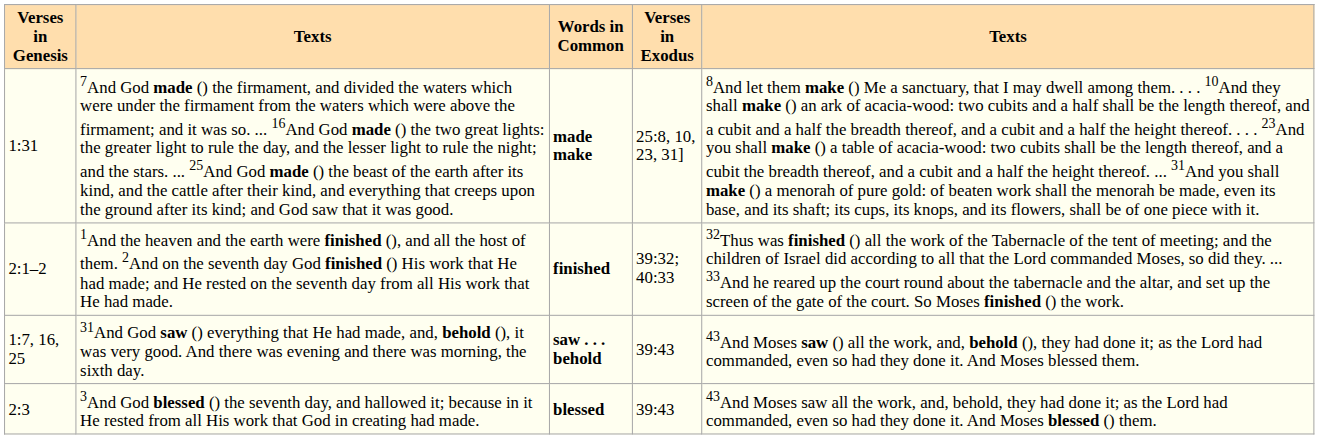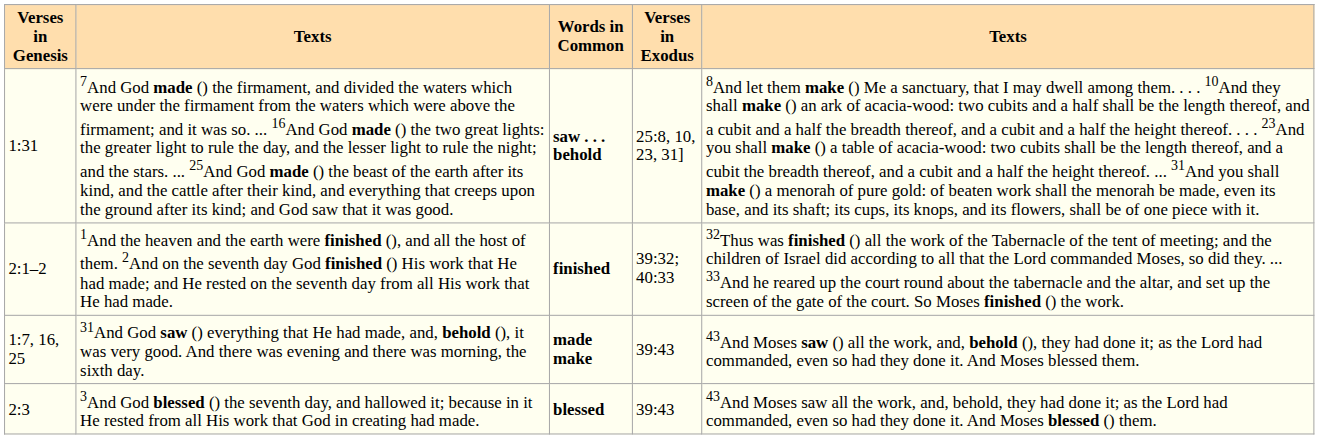(573, 145) made make -> (579, 145) saw . . . behold
(579, 349) saw . . . behold -> (573, 349) made make
